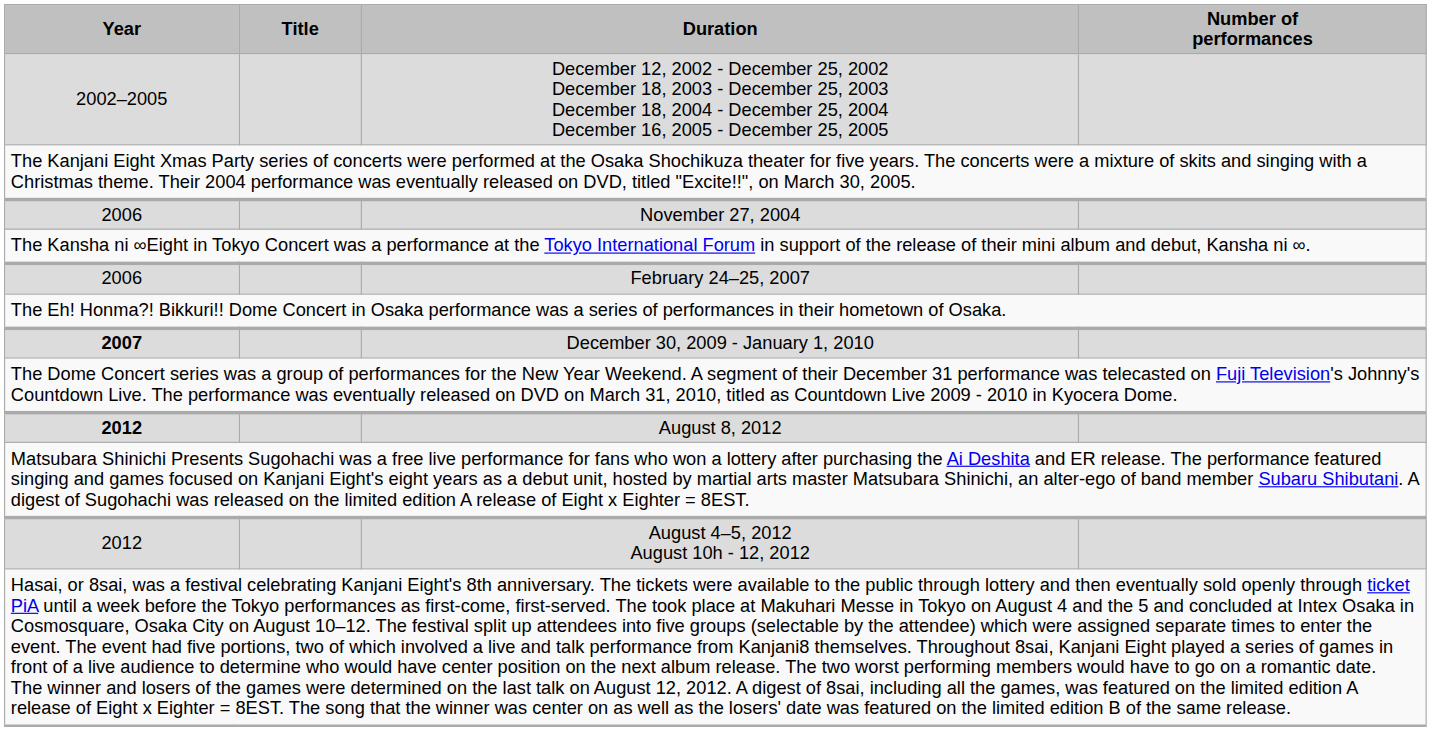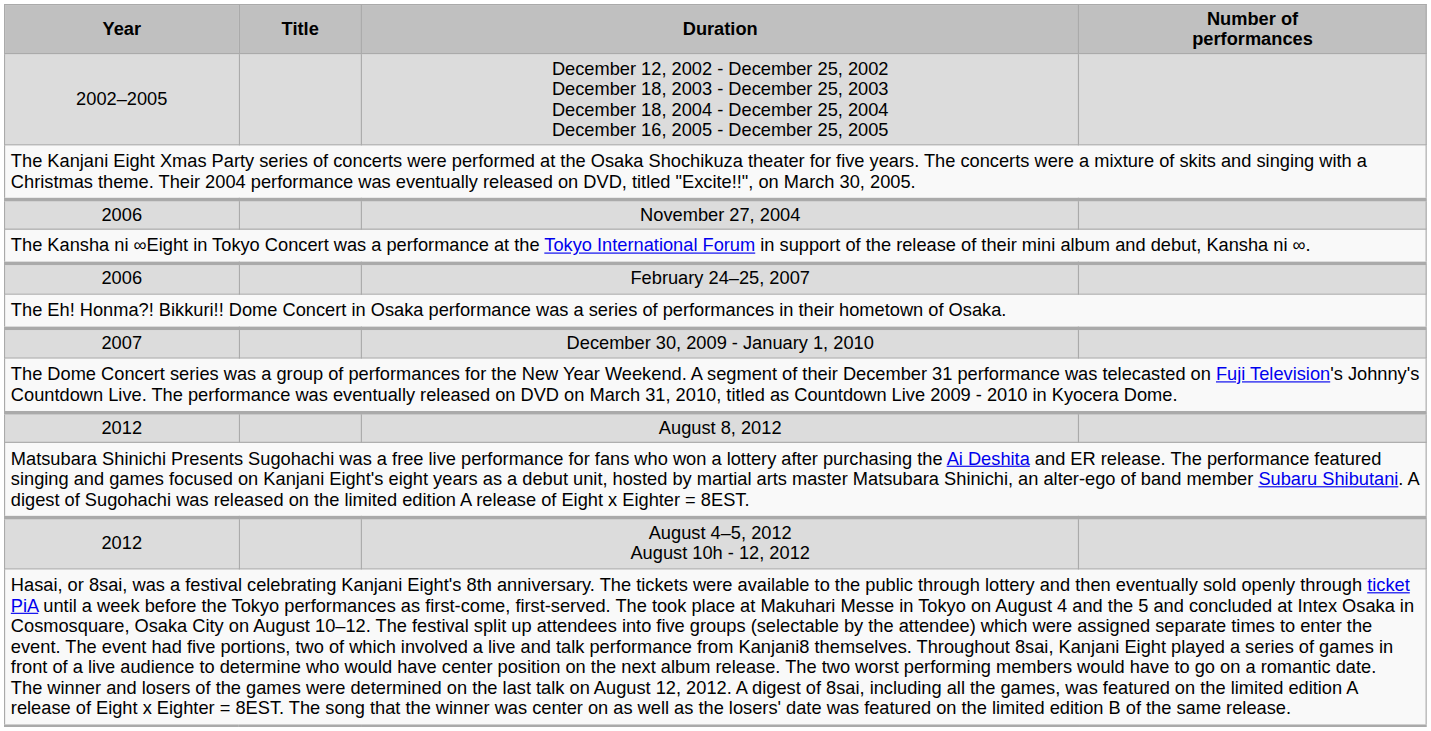(122, 343) bold -> (122, 343) normal
(122, 428) bold -> (122, 428) normal
